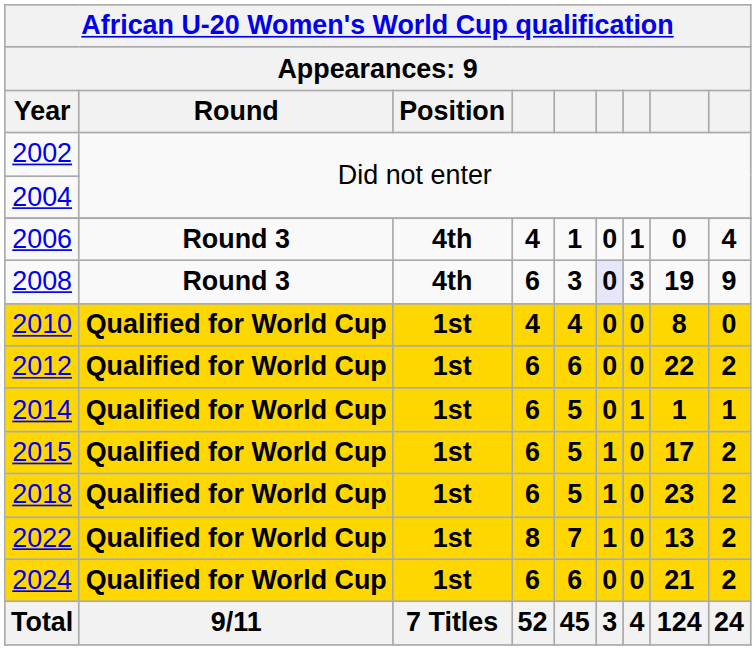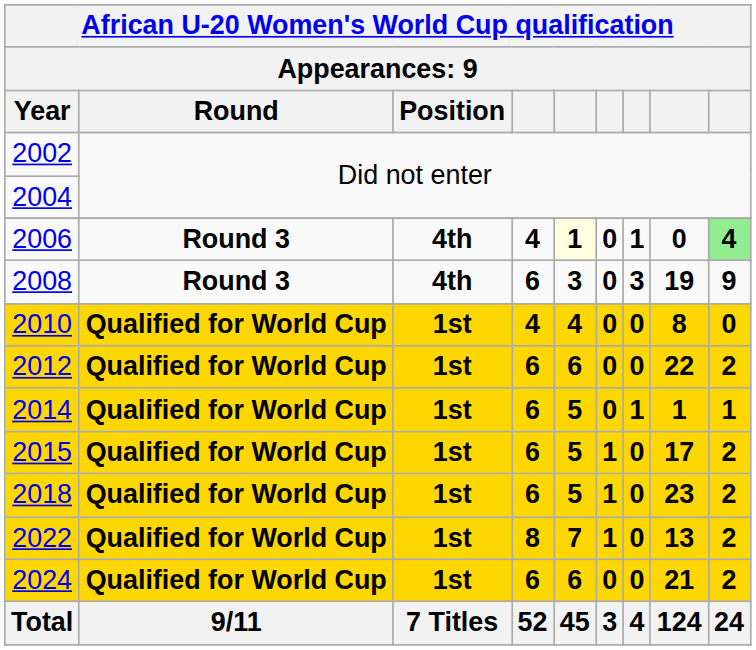(575, 238) no background -> (575, 238) lightyellow background
(729, 238) no background -> (729, 238) lightgreen background
(610, 281) lavender background -> (610, 281) no background
